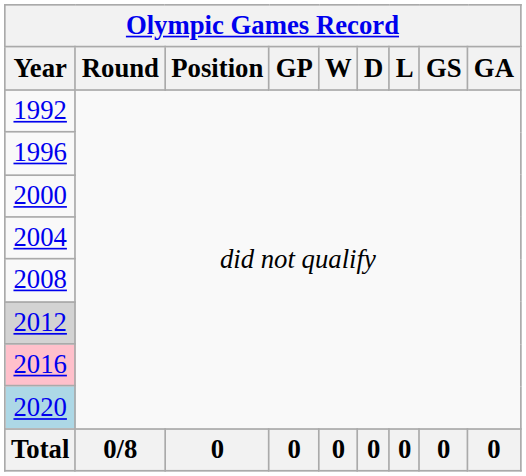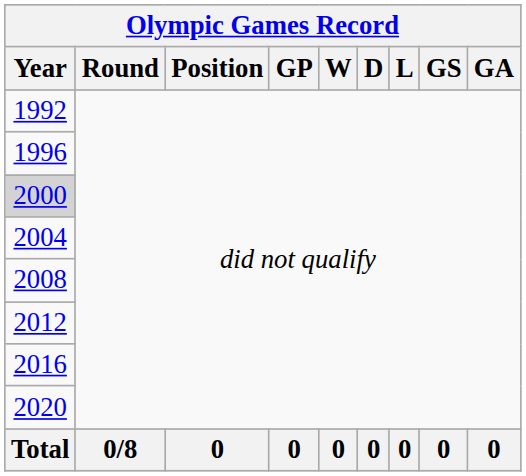(40, 195) no background -> (40, 195) lightgrey background
(40, 322) lightgrey background -> (40, 322) no background
(40, 364) pink background -> (40, 364) no background
(40, 407) lightblue background -> (40, 407) no background
